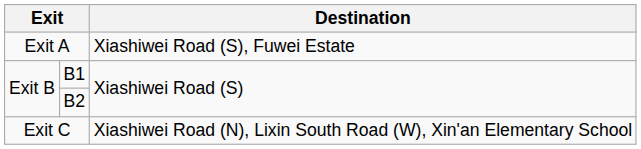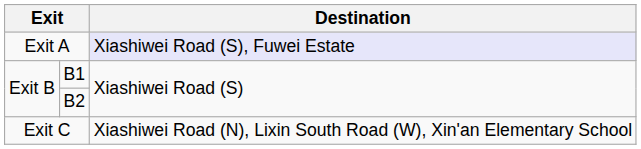(224, 46) no background -> (224, 46) lavender background
